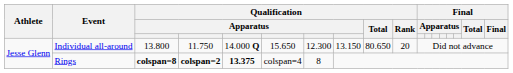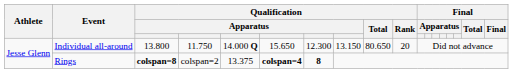(200, 61) bold -> (200, 61) normal
(242, 61) bold -> (240, 61) normal
(283, 61) normal -> (282, 61) bold
(319, 61) normal -> (319, 61) bold
